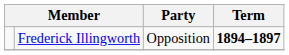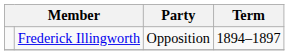(249, 38) bold -> (249, 38) normal
